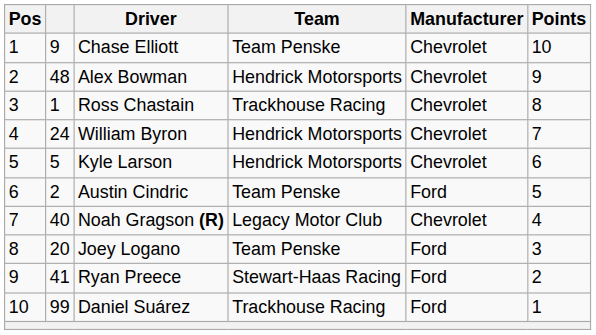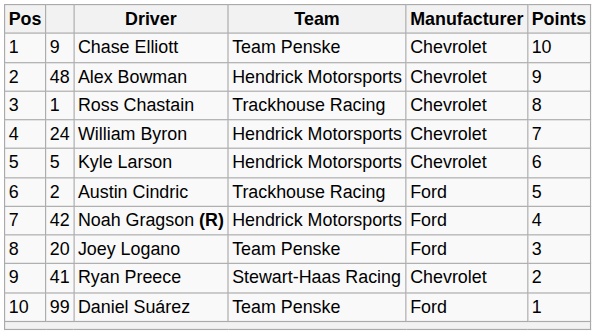(286, 191) Team Penske -> (309, 191) Trackhouse Racing
(60, 220) 40 -> (60, 220) 42
(307, 220) Legacy Motor Club -> (317, 220) Hendrick Motorsports
(448, 220) Chevrolet -> (429, 220) Ford
(429, 277) Ford -> (448, 277) Chevrolet
(309, 306) Trackhouse Racing -> (286, 306) Team Penske
